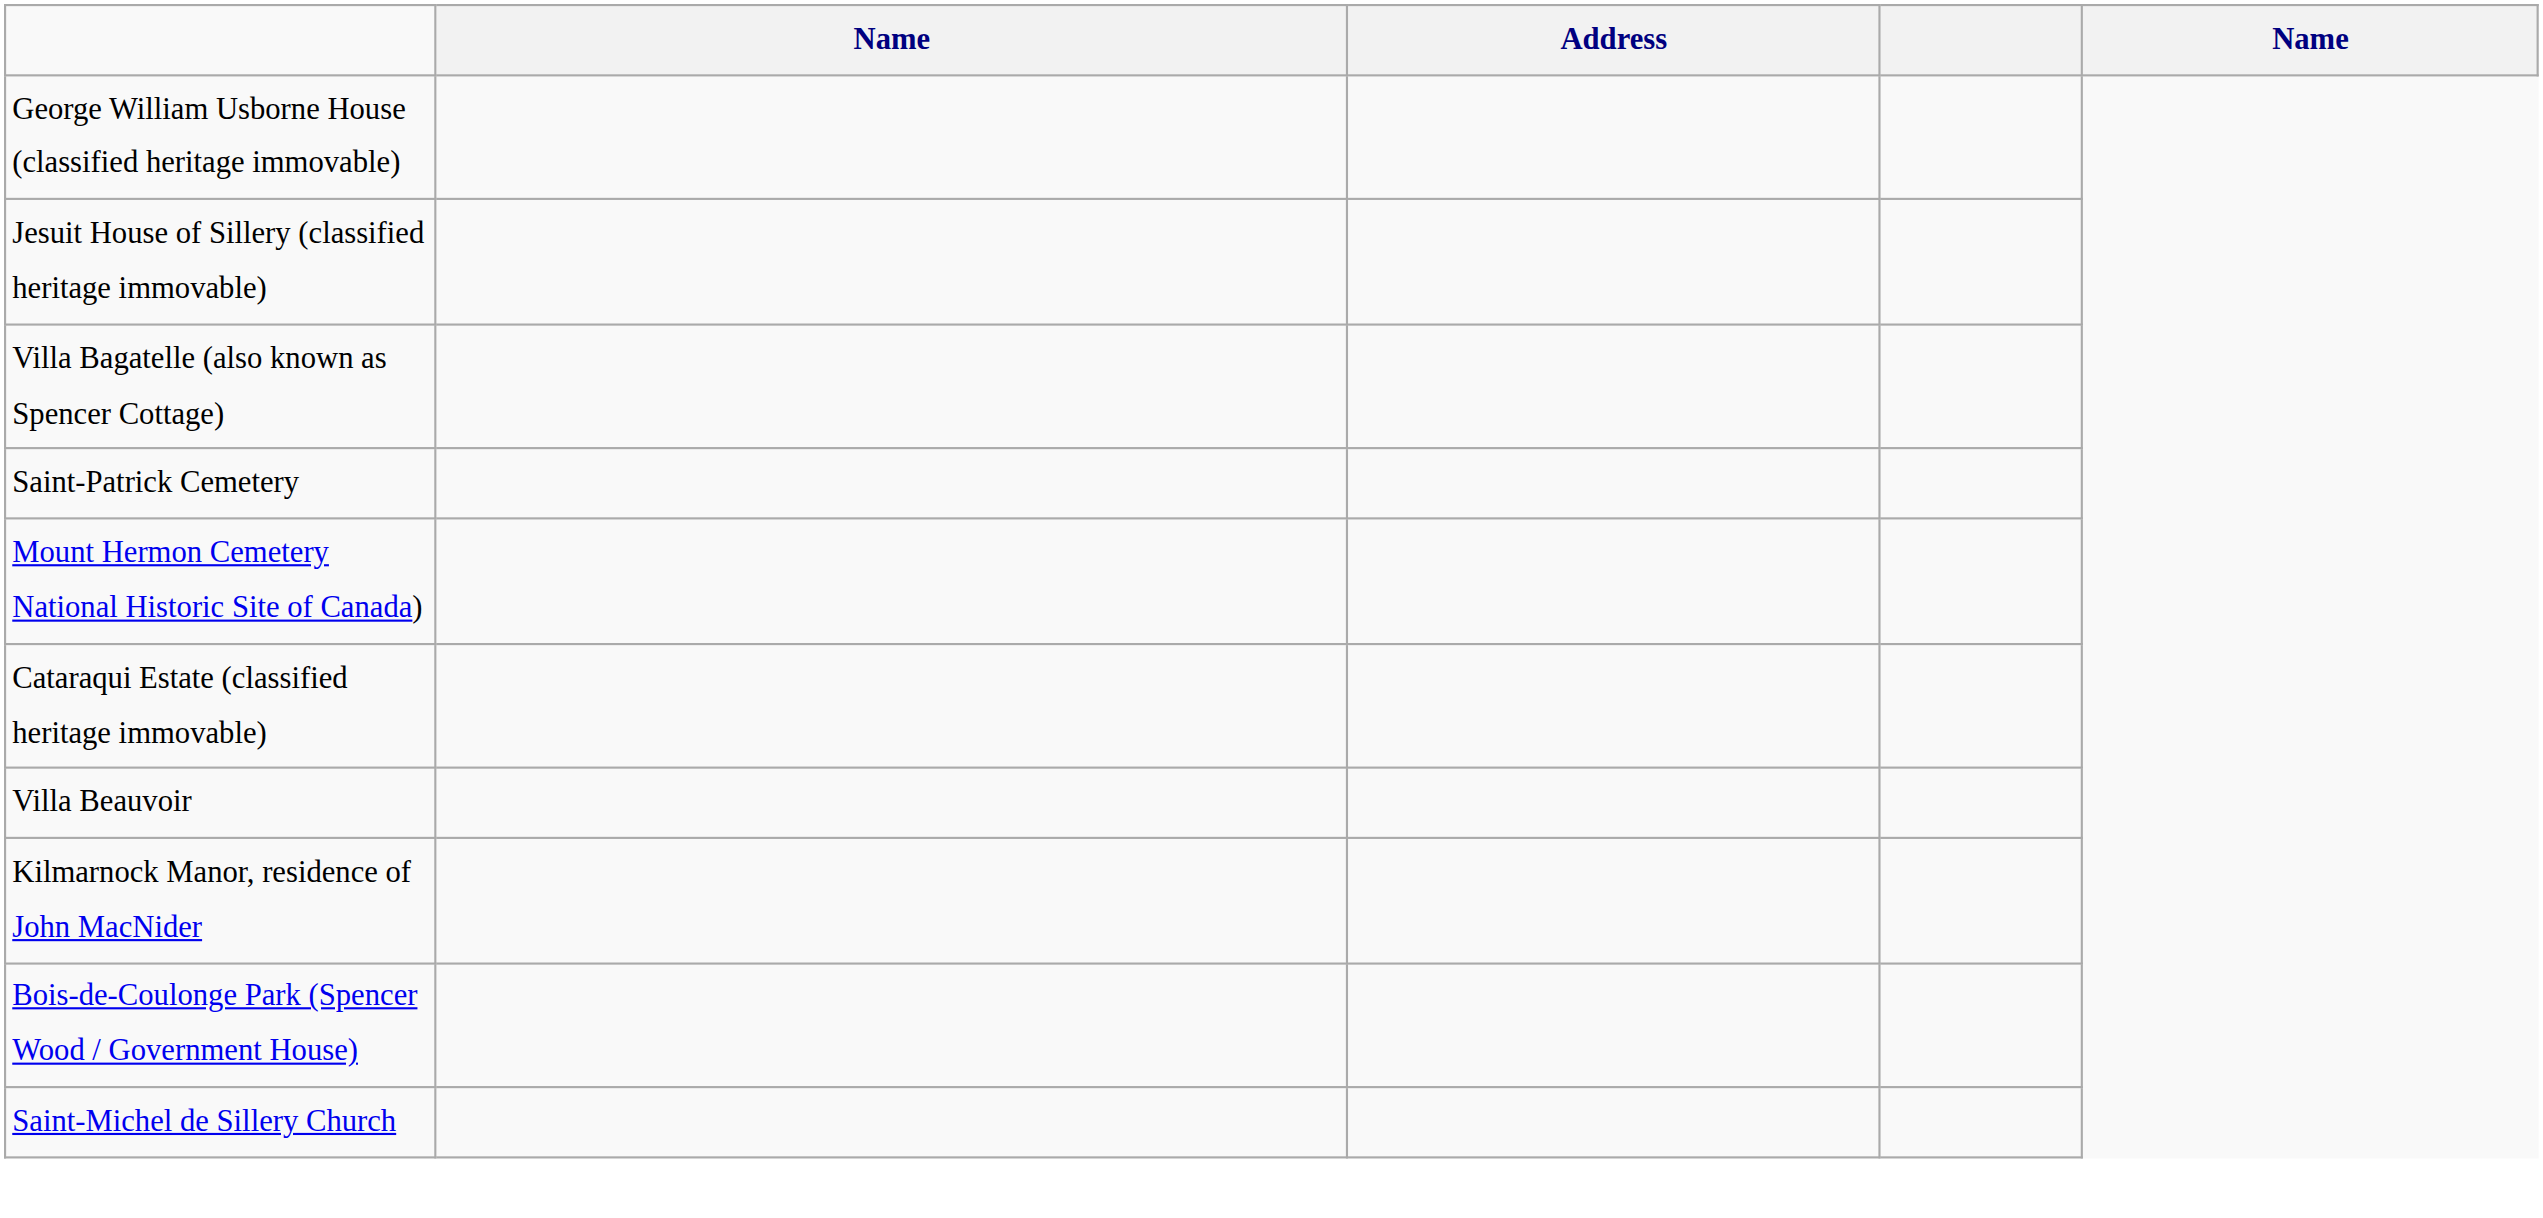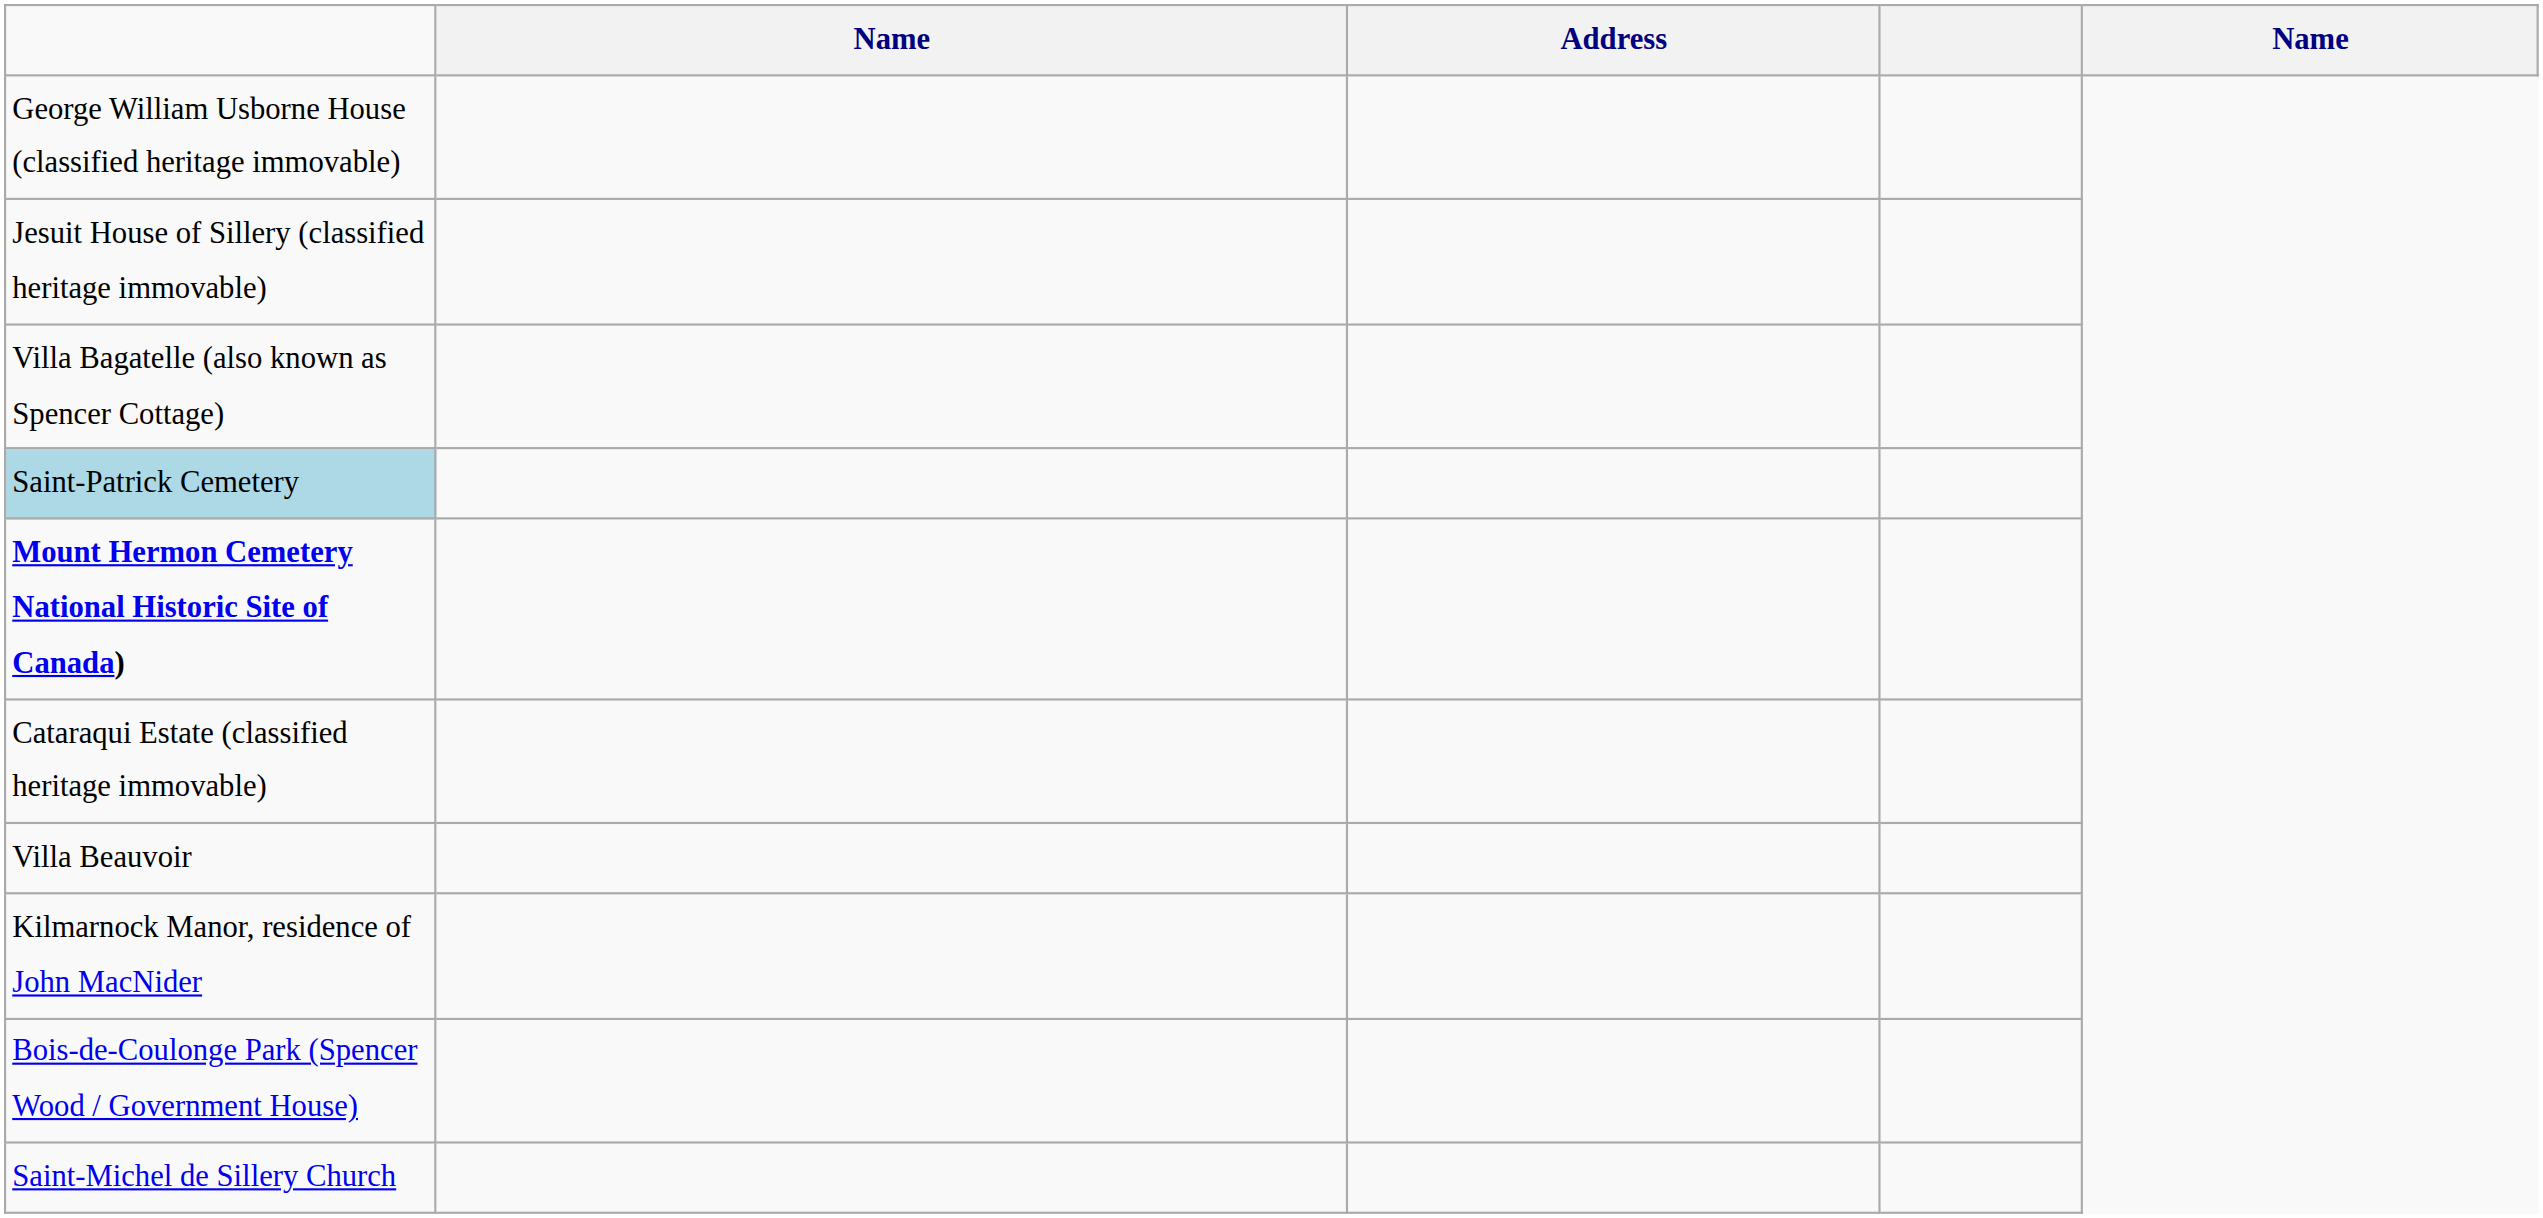(156, 482) no background -> (156, 482) lightblue background
(217, 579) normal -> (182, 607) bold
